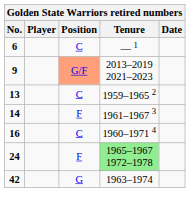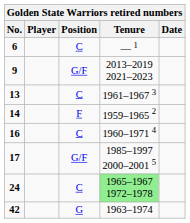(79, 70) lightsalmon background -> (79, 70) no background
(129, 94) 1959–1965 2 -> (129, 94) 1961–1967 3
(129, 113) 1961–1967 3 -> (129, 113) 1959–1965 2
+ row: (14, 158)
(79, 157) F -> (79, 188) C
